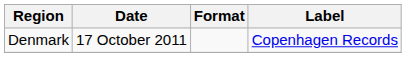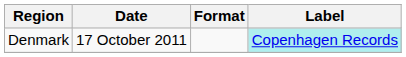(325, 40) no background -> (325, 40) paleturquoise background
